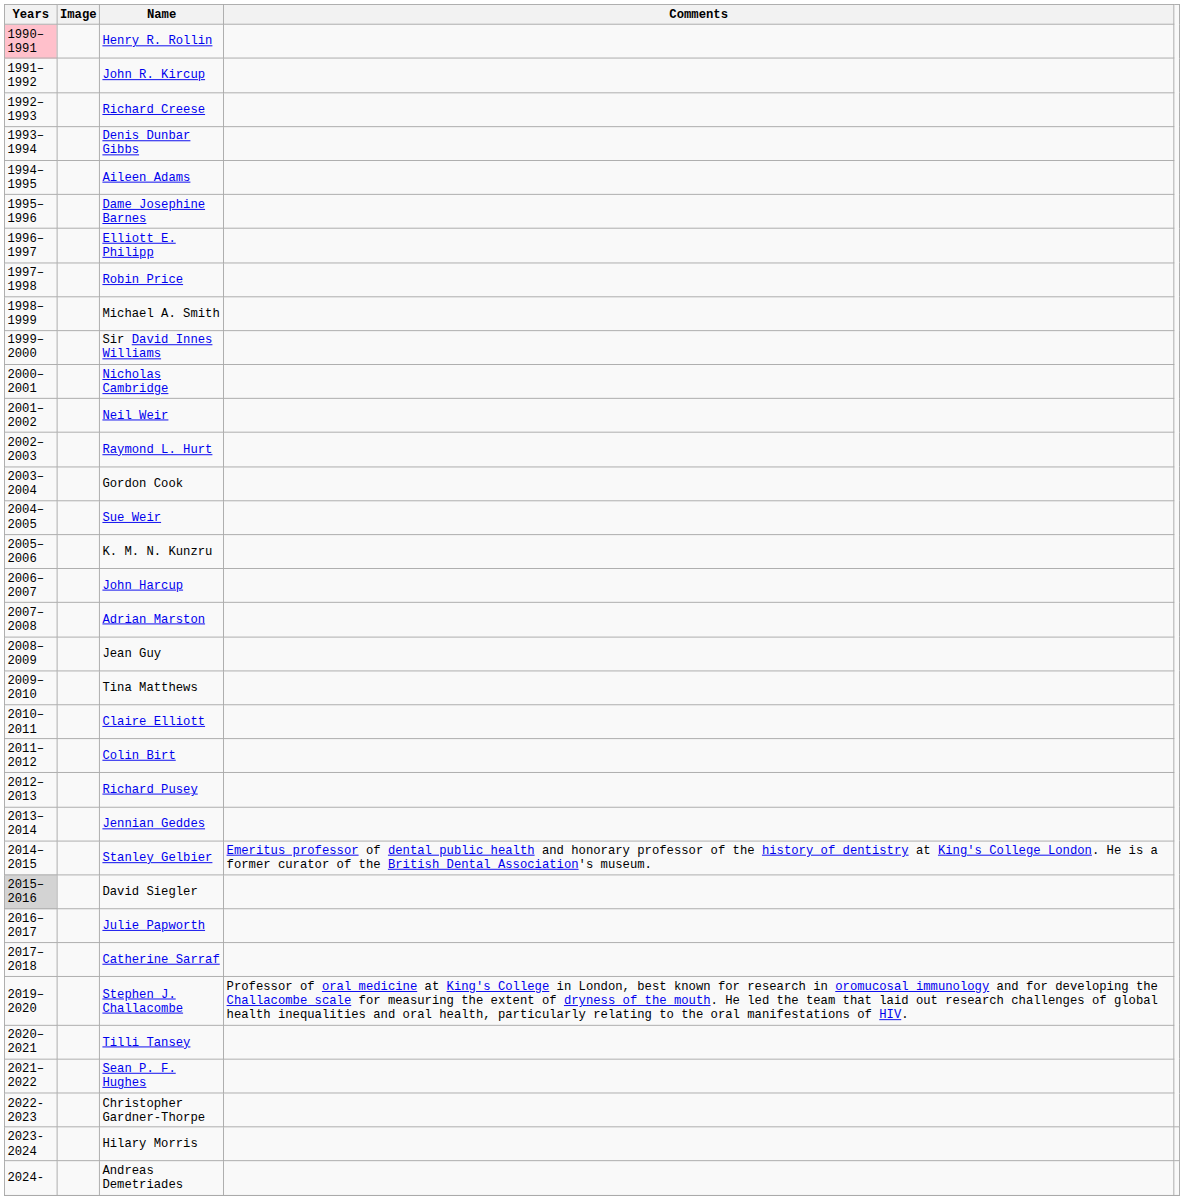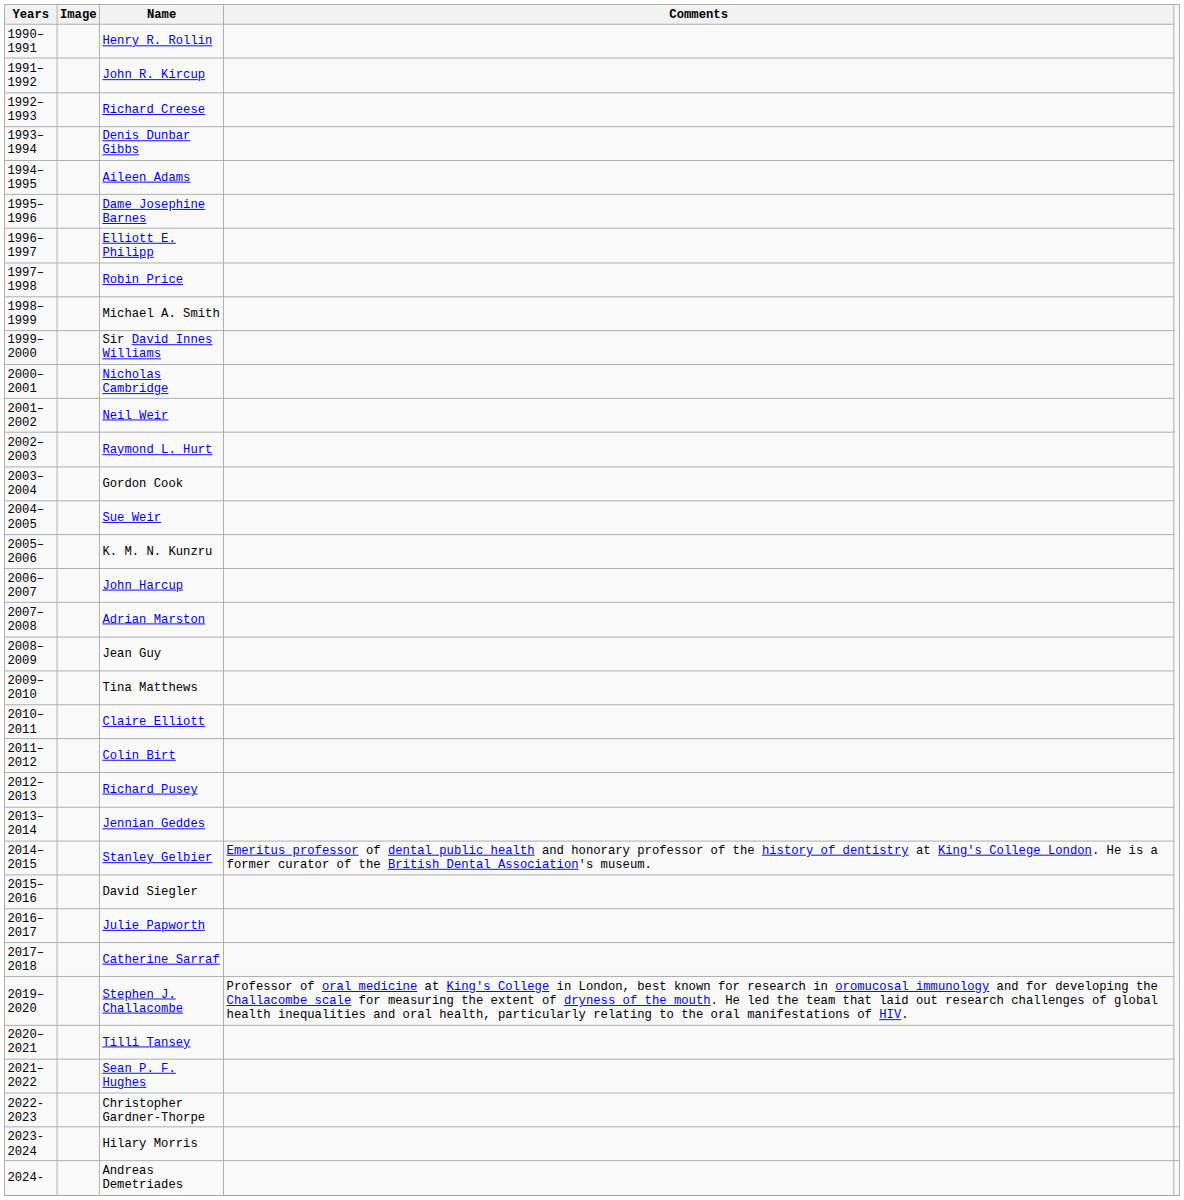(26, 41) pink background -> (26, 41) no background
(26, 892) lightgrey background -> (26, 892) no background
